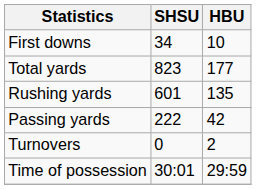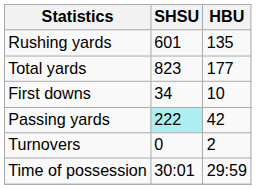rows swapped: (50, 42) <-> (60, 94)
(168, 119) no background -> (168, 119) paleturquoise background
